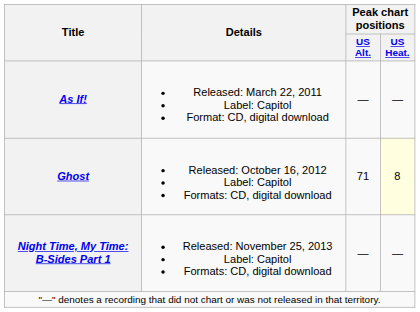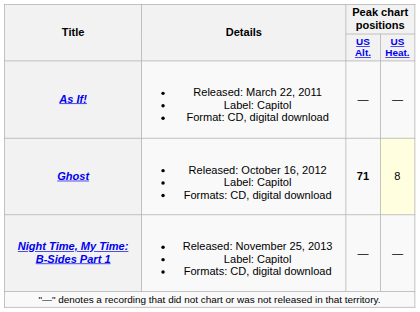(363, 176) normal -> (363, 176) bold
